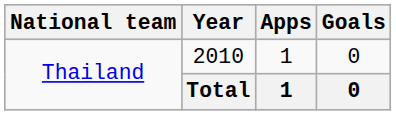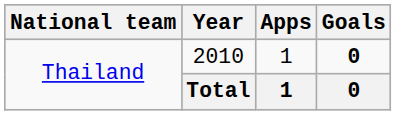(354, 57) normal -> (354, 57) bold
